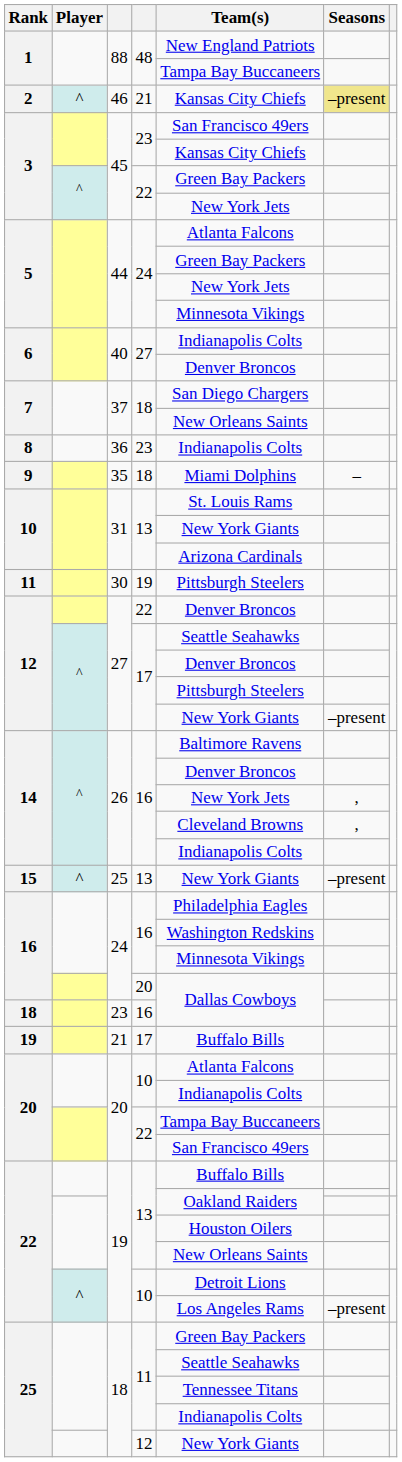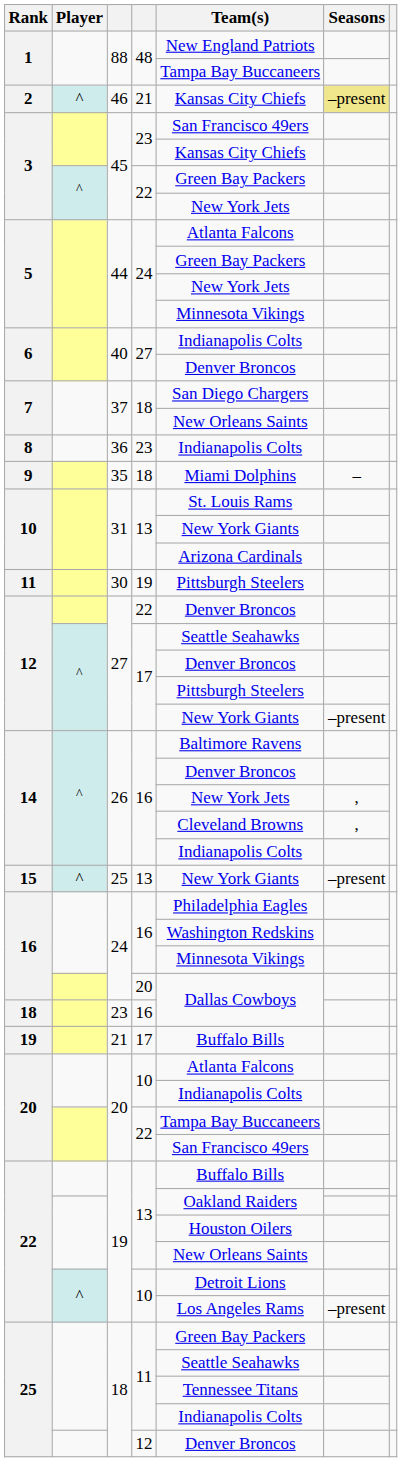(240, 1443) New York Giants -> (240, 1443) Denver Broncos
